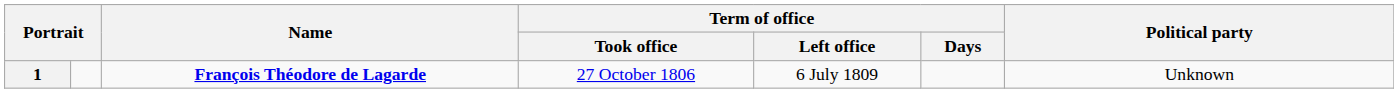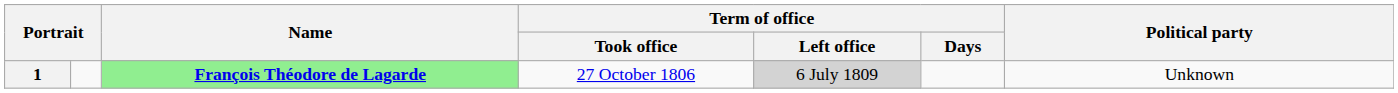(310, 74) no background -> (310, 74) lightgreen background
(837, 74) no background -> (837, 74) lightgrey background
